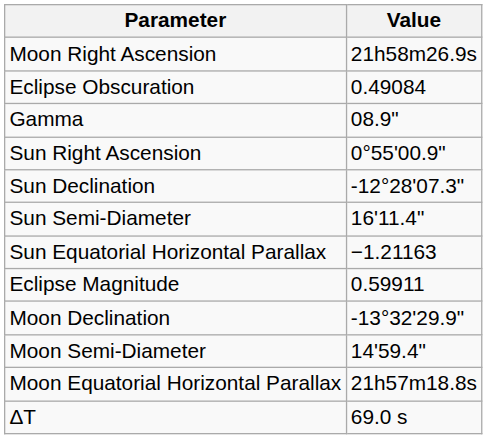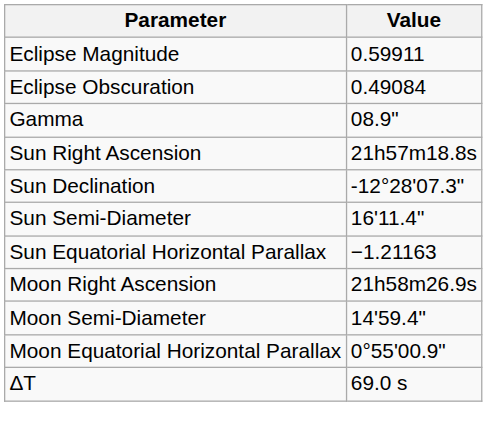rows swapped: (94, 284) <-> (113, 53)
(398, 152) 0°55'00.9" -> (414, 152) 21h57m18.8s
- row: (90, 317)
(414, 383) 21h57m18.8s -> (398, 350) 0°55'00.9"
